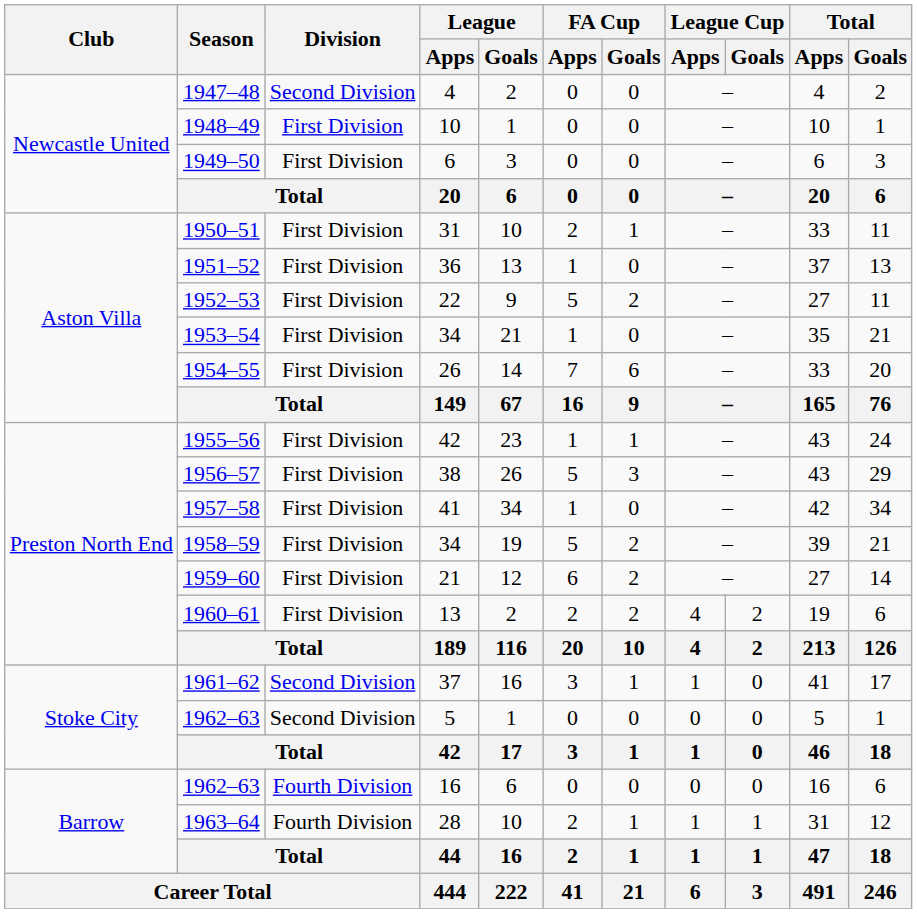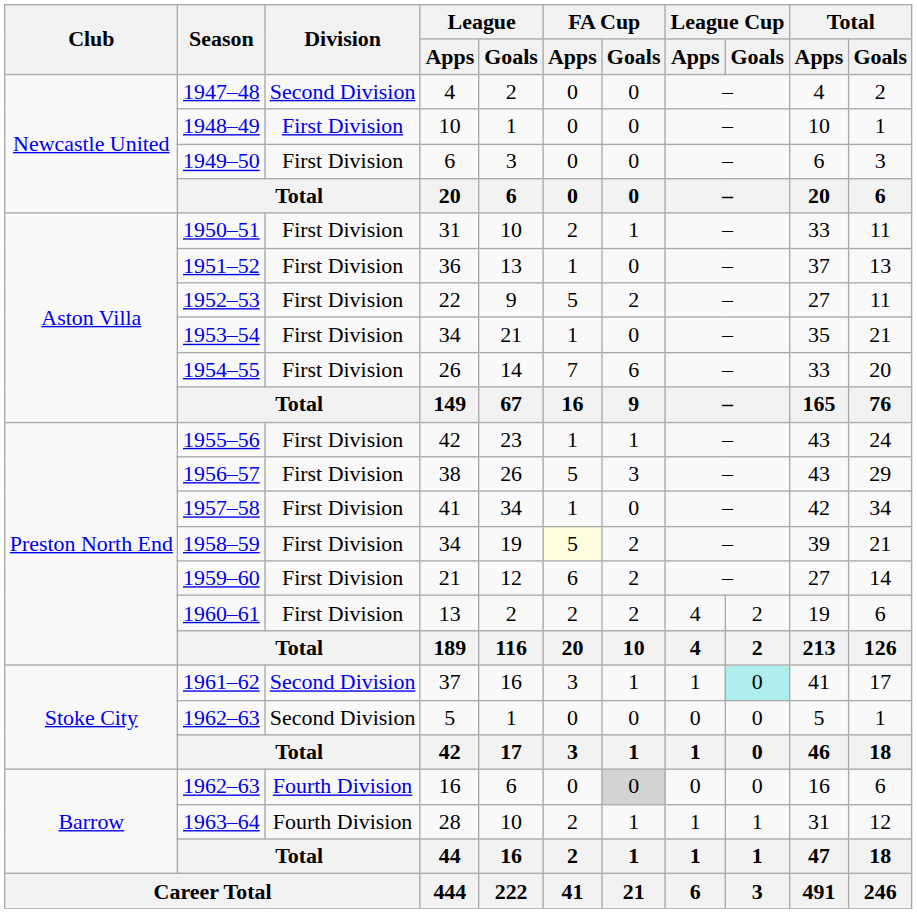(572, 543) no background -> (572, 543) lightyellow background
(757, 682) no background -> (757, 682) paleturquoise background
(634, 786) no background -> (634, 786) lightgrey background
